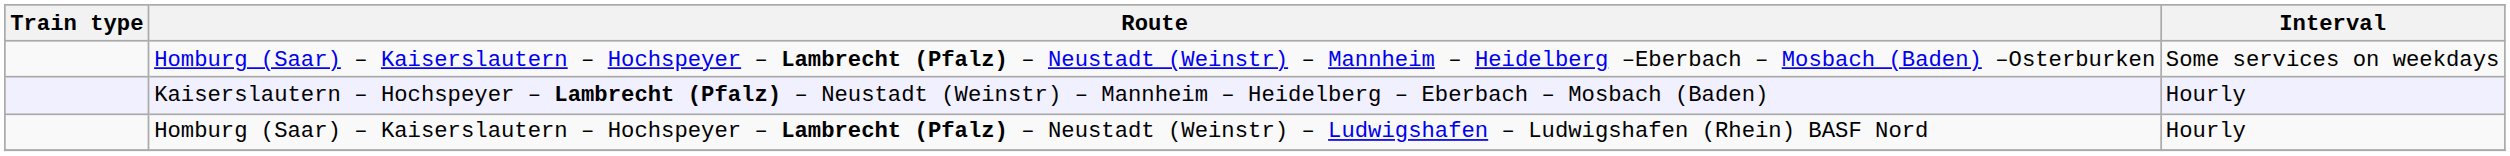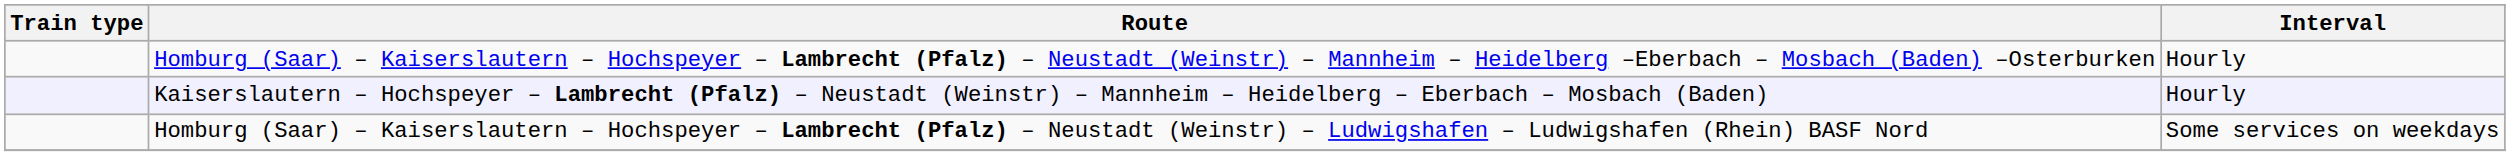(2333, 59) Some services on weekdays -> (2206, 59) Hourly
(2206, 132) Hourly -> (2333, 132) Some services on weekdays
